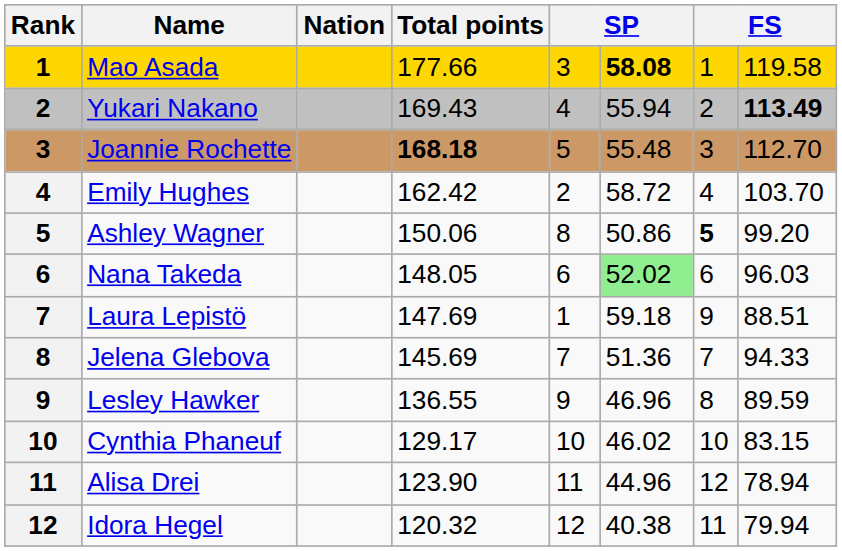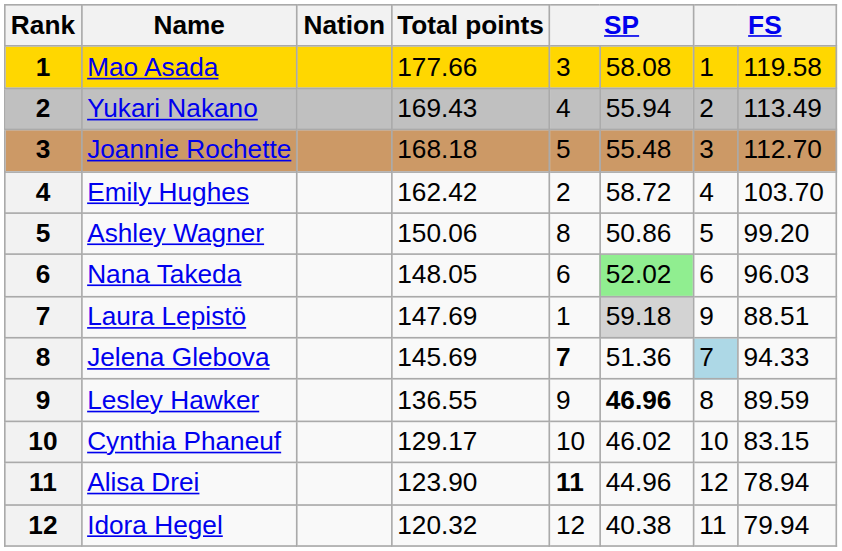(639, 66) bold -> (639, 66) normal
(783, 108) bold -> (783, 108) normal
(437, 150) bold -> (437, 150) normal
(707, 233) bold -> (707, 233) normal
(639, 316) no background -> (639, 316) lightgrey background
(563, 358) normal -> (563, 358) bold
(707, 358) no background -> (707, 358) lightblue background
(639, 399) normal -> (639, 399) bold
(570, 483) normal -> (570, 483) bold
